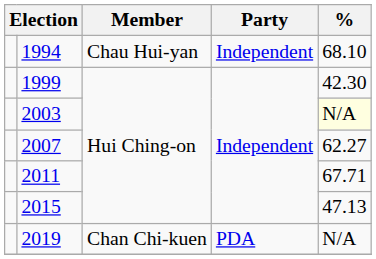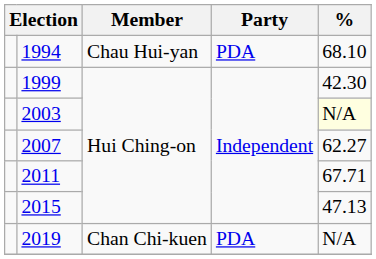(265, 51) Independent -> (236, 51) PDA
